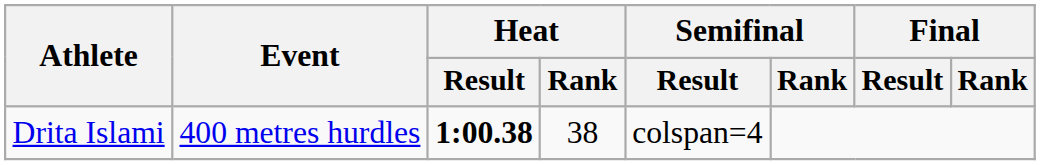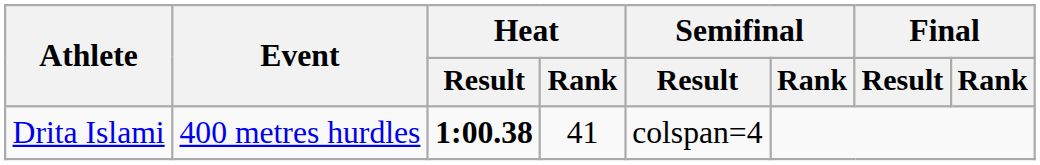(583, 132) 38 -> (583, 132) 41
